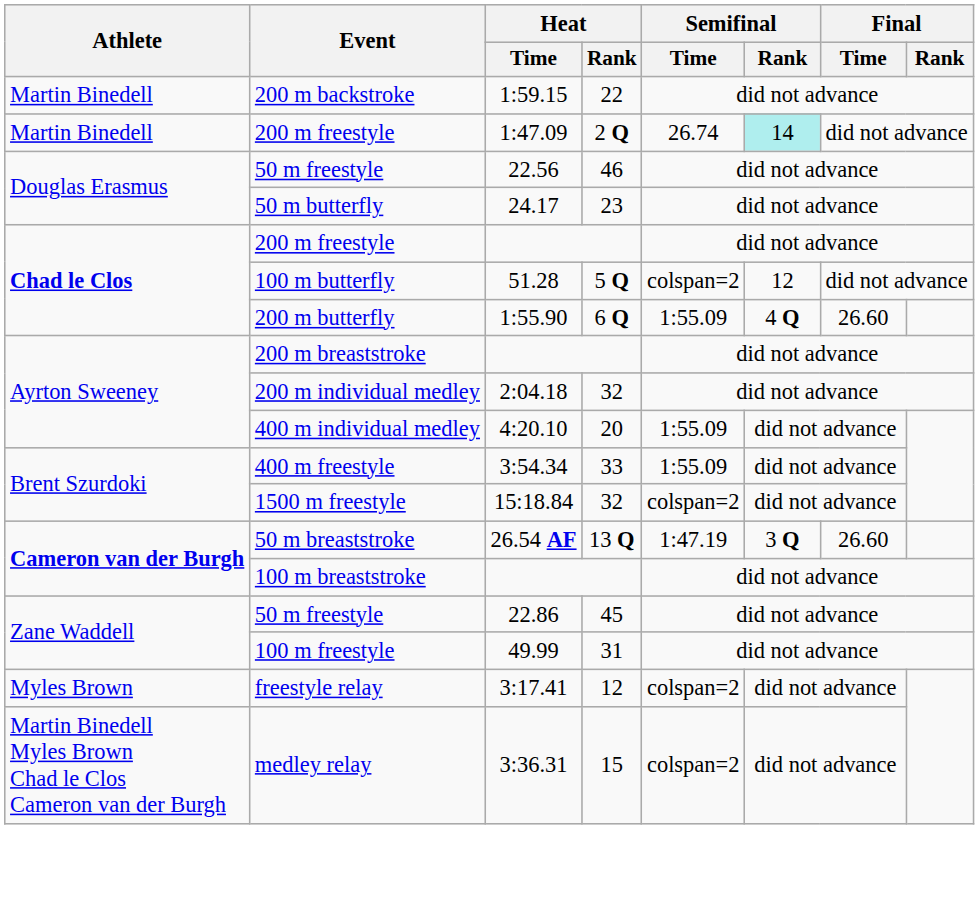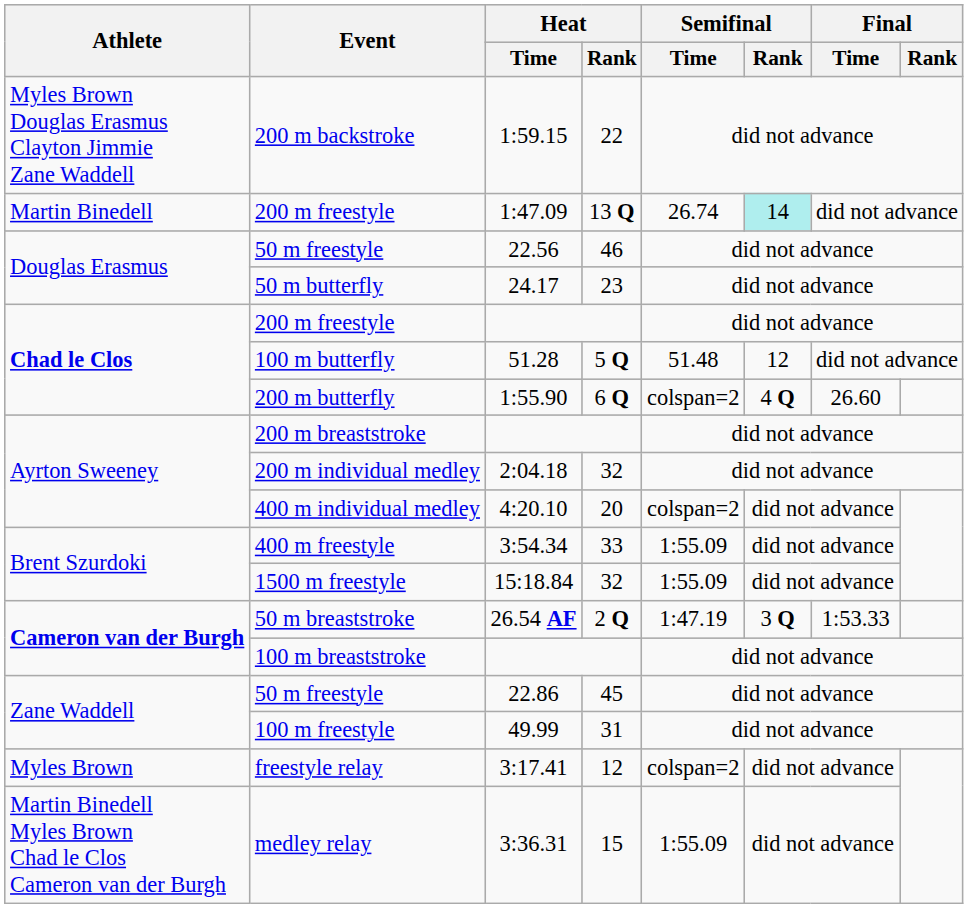(81, 95) Martin Binedell -> (89, 135) Myles Brown Douglas Erasmus Clayton Jimmie Zane Waddell
(612, 132) 2 Q -> (612, 212) 13 Q
(693, 280) colspan=2 -> (693, 360) 51.48
(693, 317) 1:55.09 -> (693, 397) colspan=2
(693, 428) 1:55.09 -> (693, 508) colspan=2
(693, 503) colspan=2 -> (693, 582) 1:55.09
(612, 540) 13 Q -> (612, 619) 2 Q
(863, 540) 26.60 -> (856, 619) 1:53.33
(693, 765) colspan=2 -> (693, 844) 1:55.09
